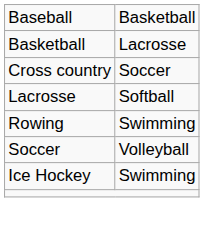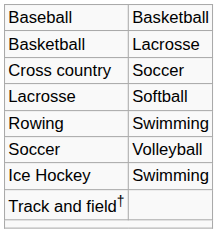+ row: (66, 204)
